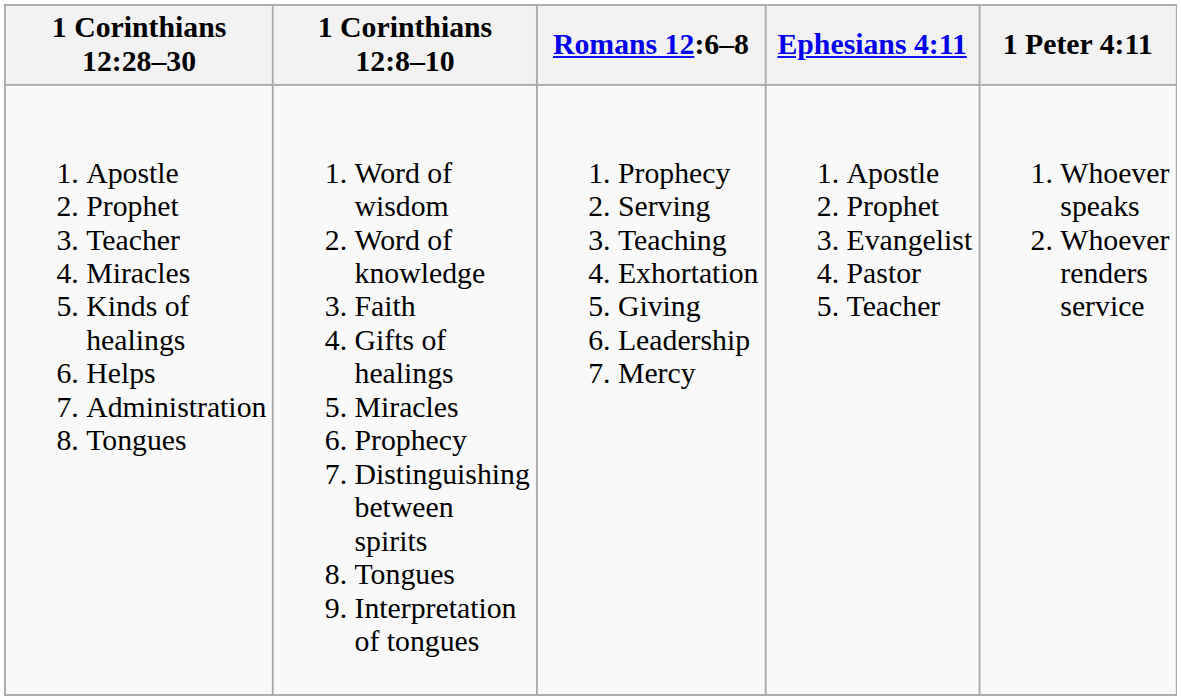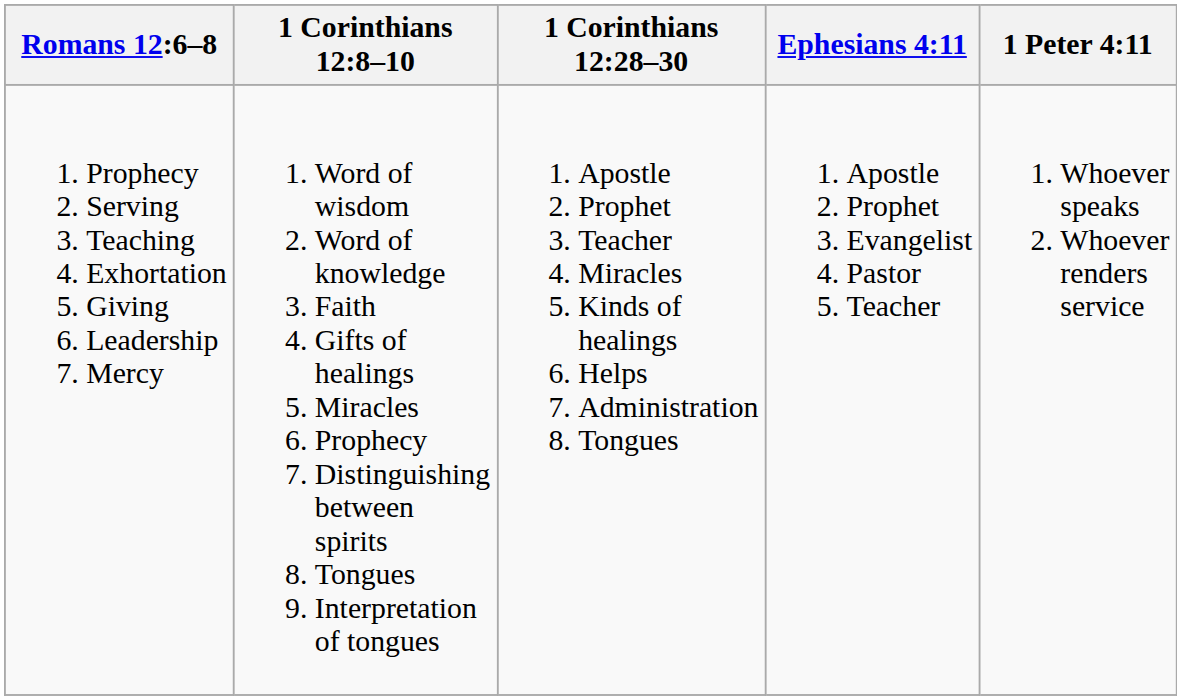columns swapped: (651, 44) <-> (139, 44)
